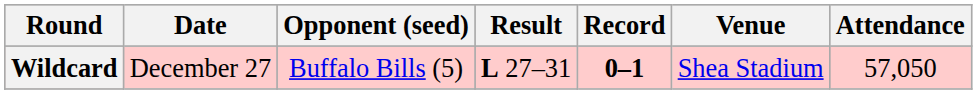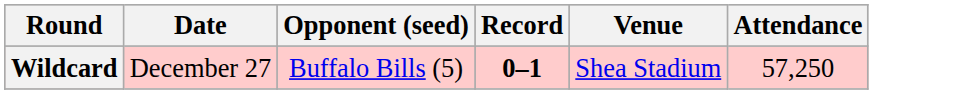- column: (526, 25)
(900, 67) 57,050 -> (798, 67) 57,250
